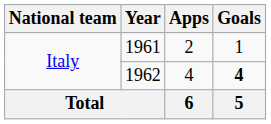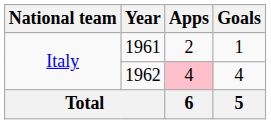(189, 75) no background -> (189, 75) pink background
(239, 75) bold -> (239, 75) normal
